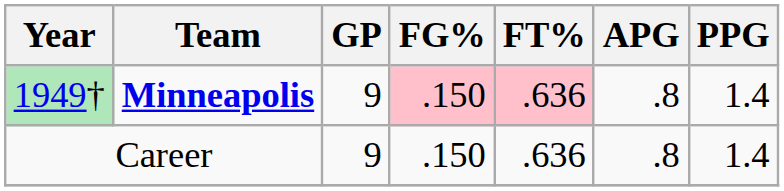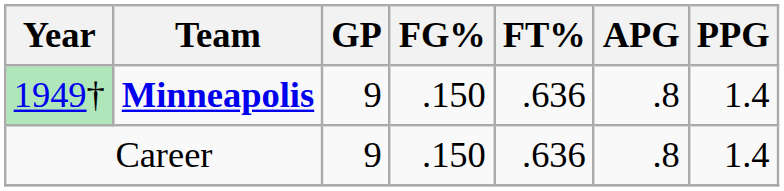(454, 94) pink background -> (454, 94) no background
(554, 94) pink background -> (554, 94) no background
